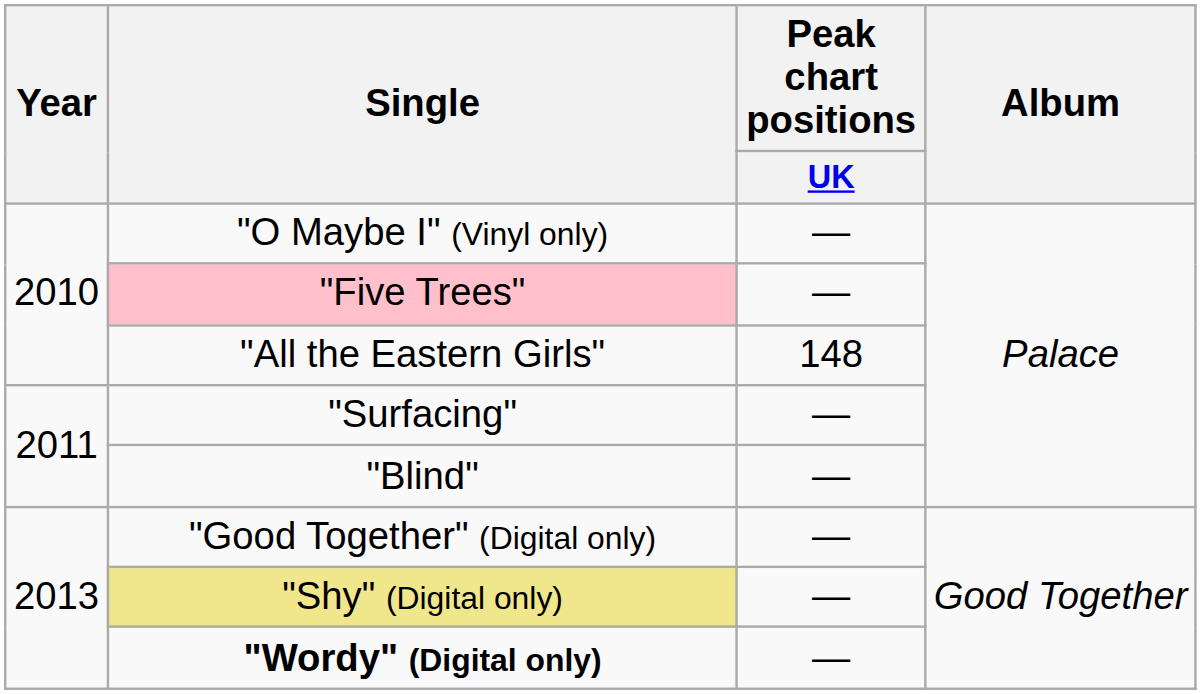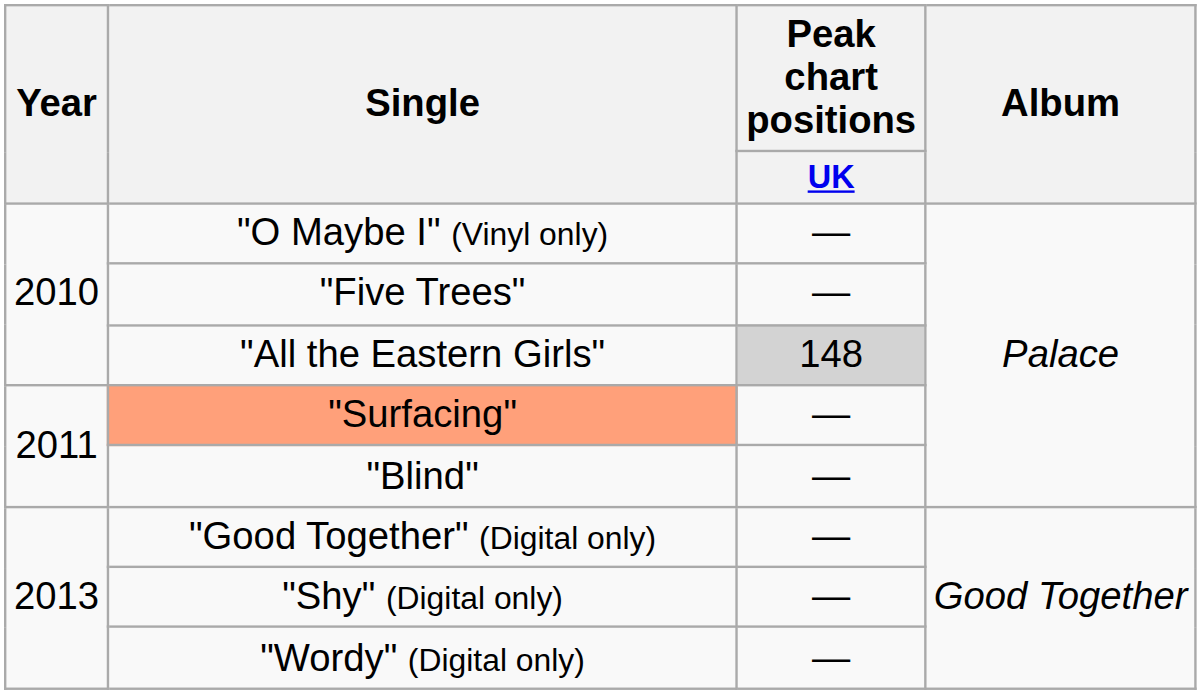(423, 293) pink background -> (423, 293) no background
(831, 354) no background -> (831, 354) lightgrey background
(423, 414) no background -> (423, 414) lightsalmon background
(423, 596) khaki background -> (423, 596) no background
(423, 657) bold -> (423, 657) normal
